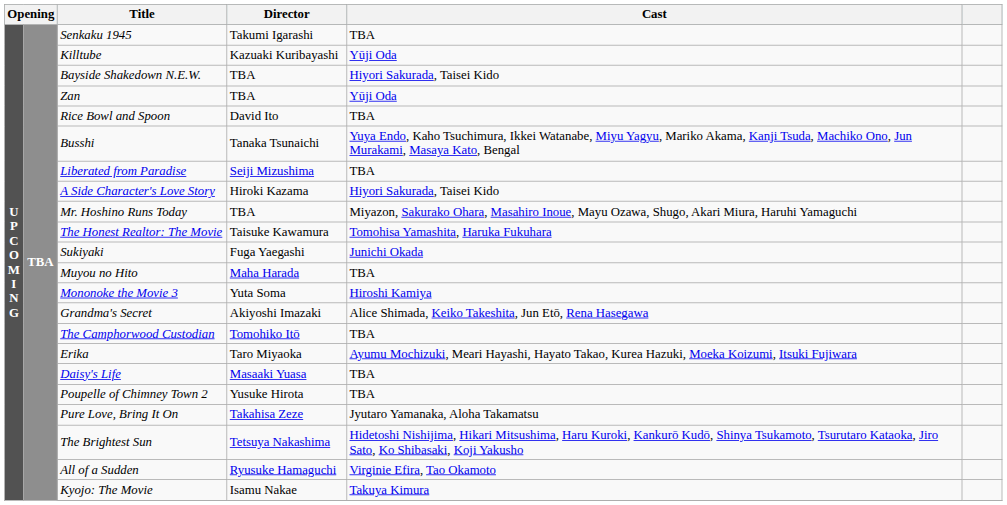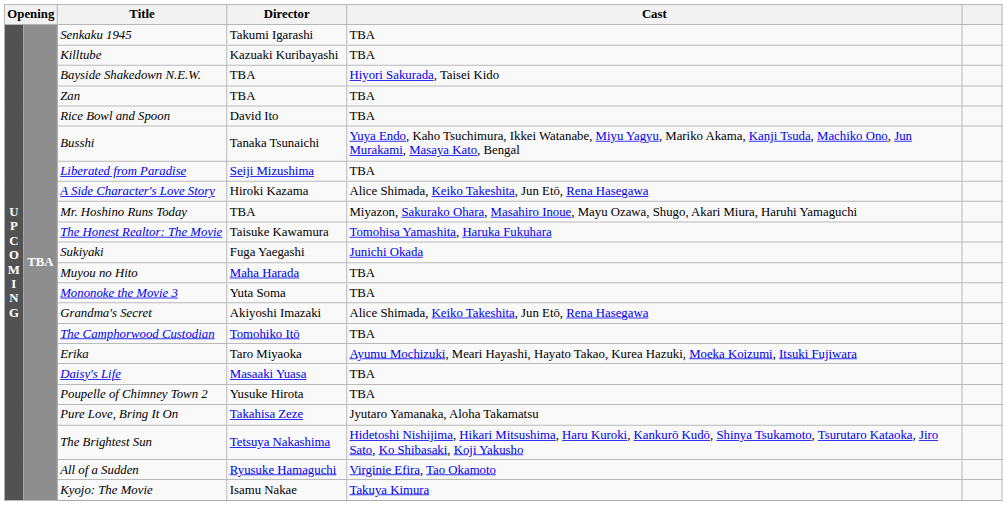(373, 55) Yūji Oda -> (362, 55) TBA
(373, 95) Yūji Oda -> (362, 95) TBA
(424, 191) Hiyori Sakurada, Taisei Kido -> (499, 191) Alice Shimada, Keiko Takeshita, Jun Etō, Rena Hasegawa
(391, 292) Hiroshi Kamiya -> (362, 292) TBA
